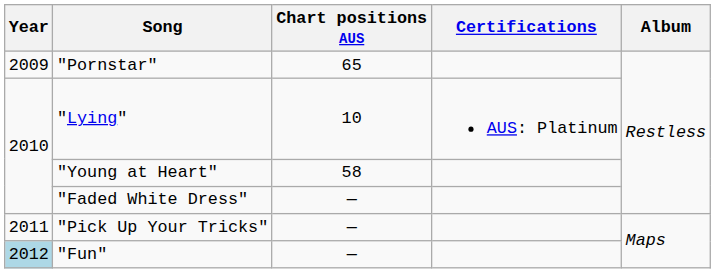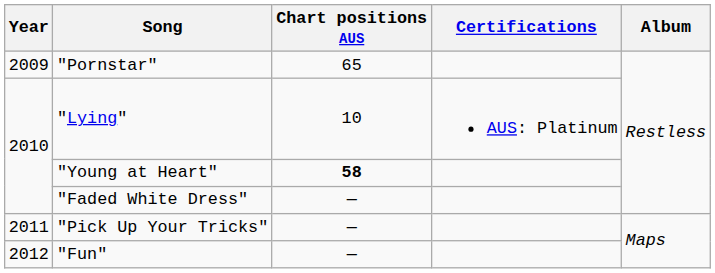(352, 173) normal -> (352, 173) bold
(29, 255) lightblue background -> (29, 255) no background
